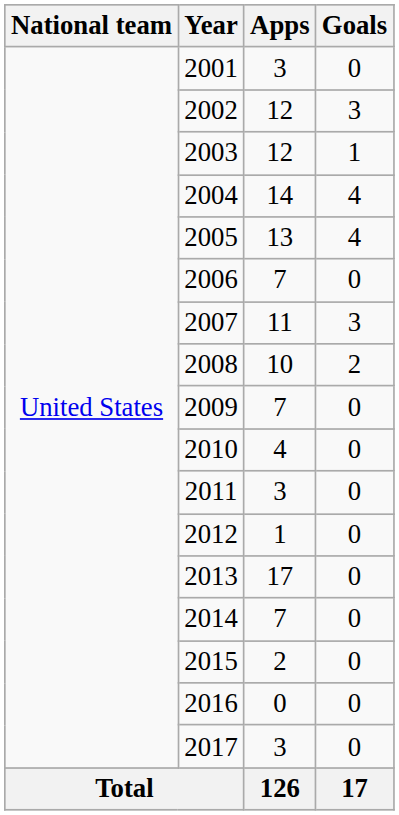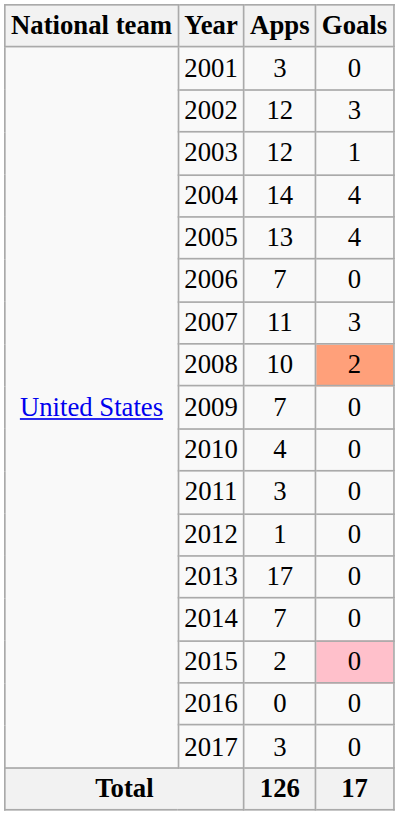(355, 364) no background -> (355, 364) lightsalmon background
(355, 661) no background -> (355, 661) pink background
